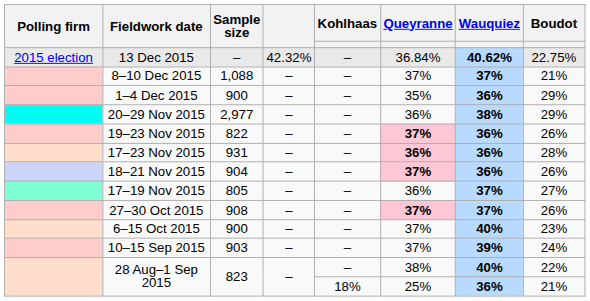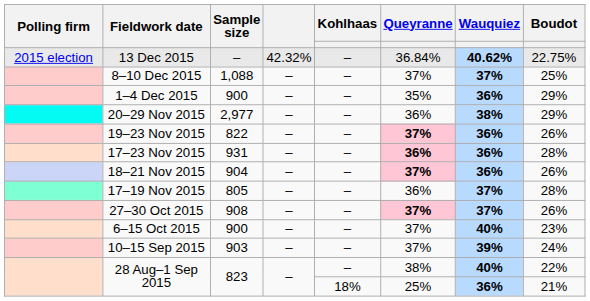(554, 76) 21% -> (554, 76) 25%
(554, 191) 27% -> (554, 191) 28%
